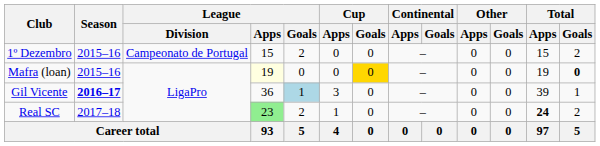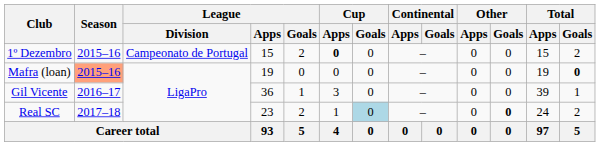(336, 53) normal -> (336, 53) bold
(99, 72) no background -> (99, 72) lightsalmon background
(267, 72) lightyellow background -> (267, 72) no background
(371, 72) gold background -> (371, 72) no background
(99, 92) bold -> (99, 92) normal
(302, 92) lightblue background -> (302, 92) no background
(267, 111) lightgreen background -> (267, 111) no background
(371, 111) no background -> (371, 111) lightblue background
(508, 111) normal -> (508, 111) bold
(543, 111) bold -> (543, 111) normal
